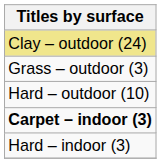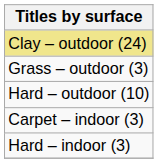(80, 119) bold -> (76, 119) normal
